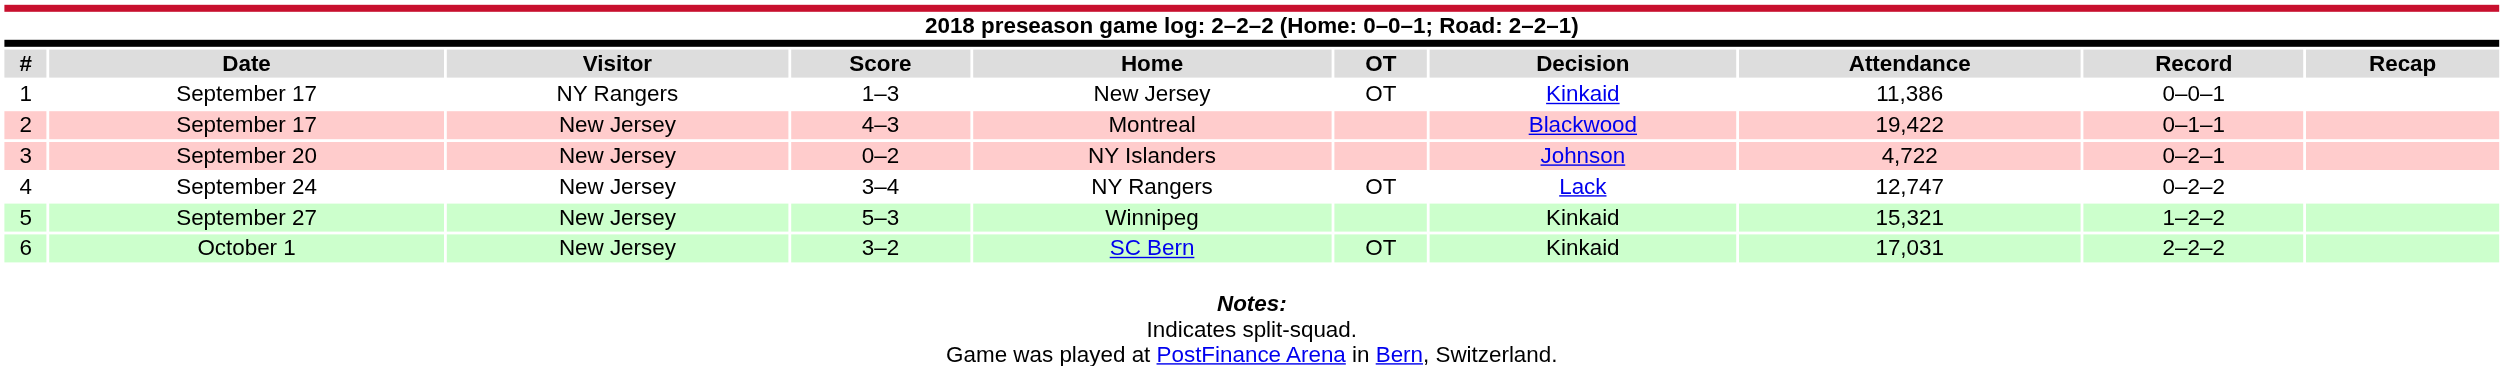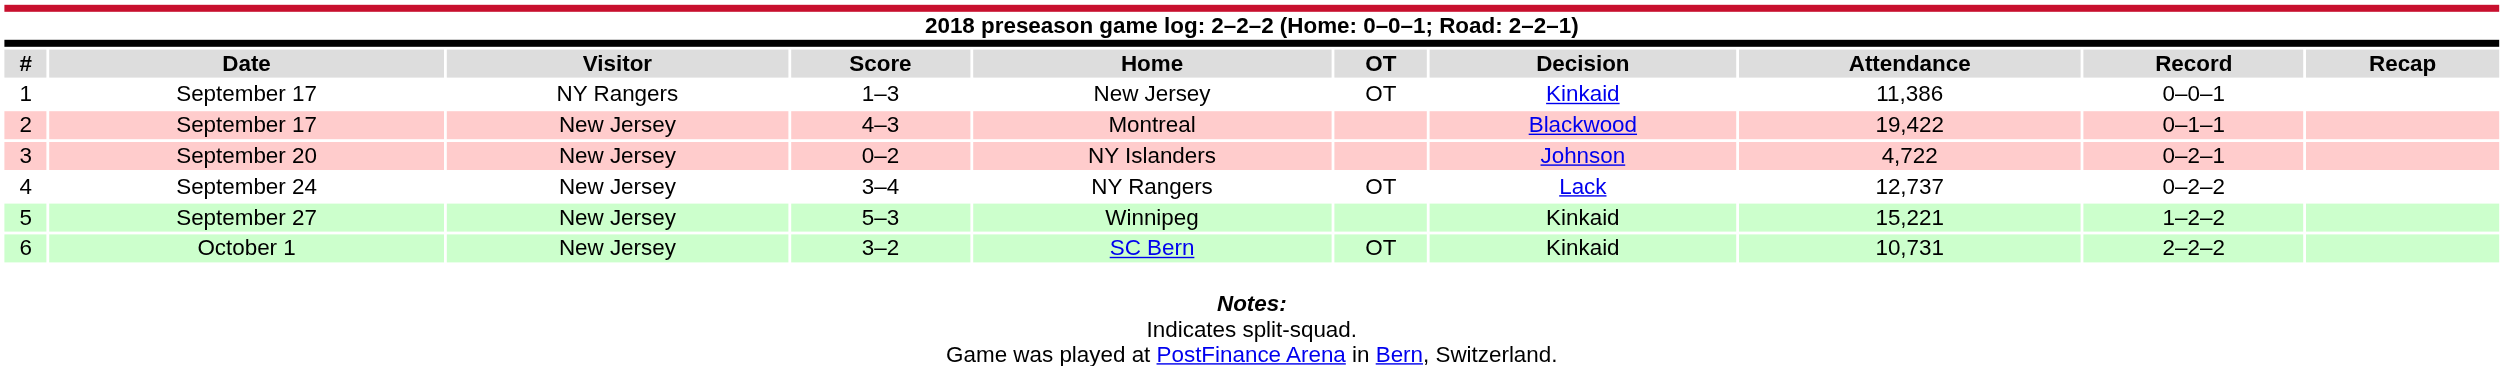(1910, 186) 12,747 -> (1910, 186) 12,737
(1910, 217) 15,321 -> (1910, 217) 15,221
(1910, 248) 17,031 -> (1910, 248) 10,731
